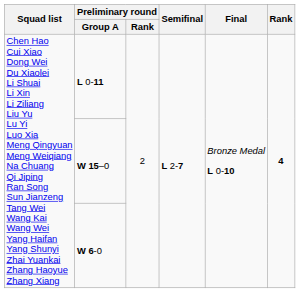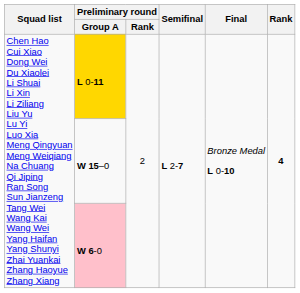(90, 82) no background -> (90, 82) gold background
(89, 251) no background -> (89, 251) pink background
